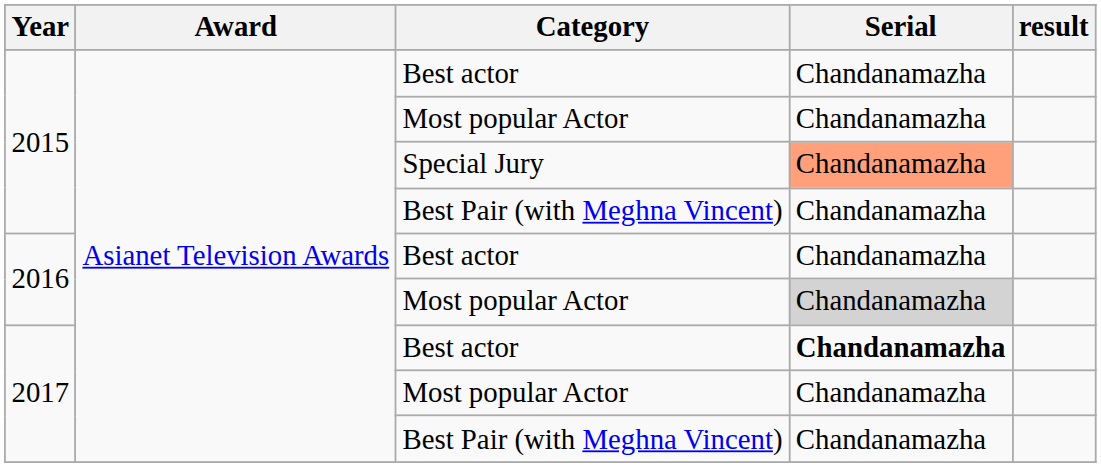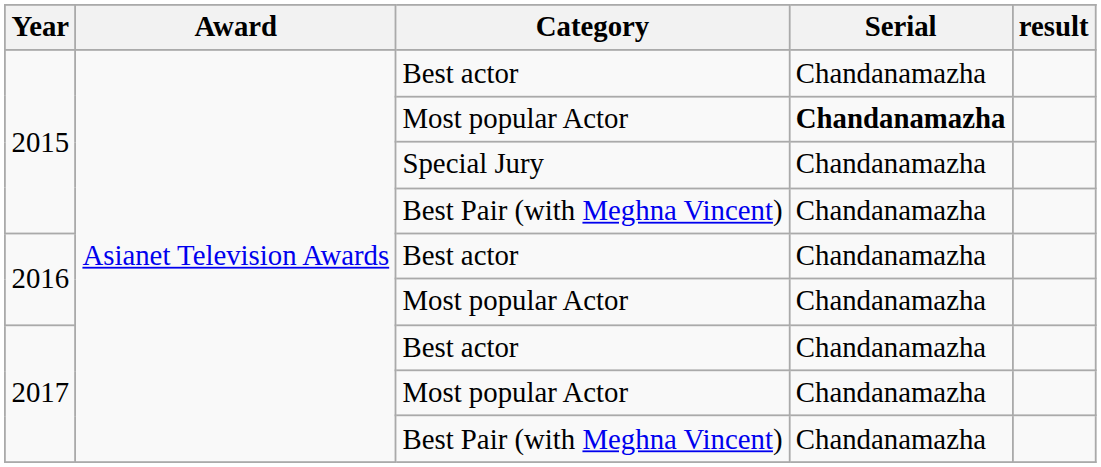(891, 118) normal -> (901, 118) bold
(891, 164) lightsalmon background -> (891, 164) no background
(891, 301) lightgrey background -> (891, 301) no background
(901, 347) bold -> (891, 347) normal
